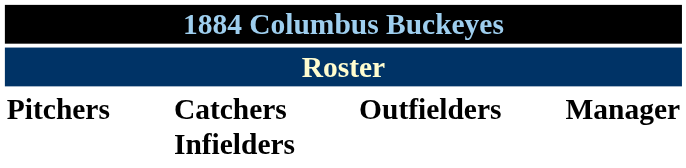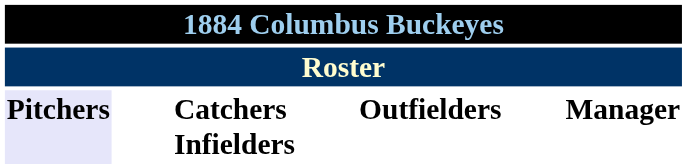(58, 109) no background -> (58, 109) lavender background
